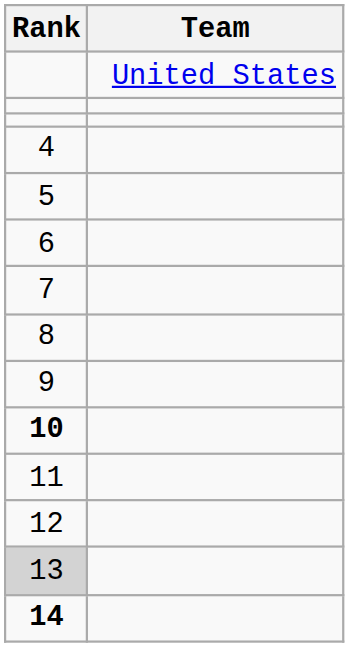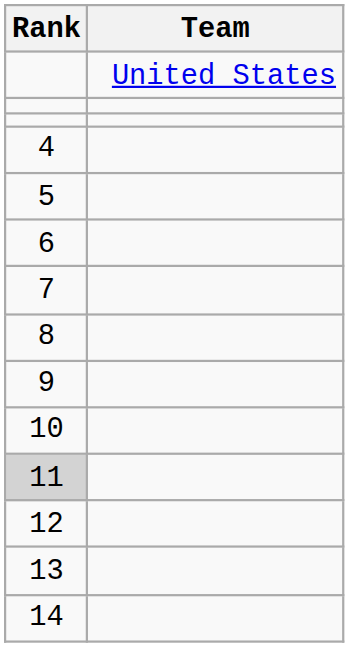(46, 430) bold -> (46, 430) normal
(46, 477) no background -> (46, 477) lightgrey background
(46, 571) lightgrey background -> (46, 571) no background
(46, 618) bold -> (46, 618) normal
